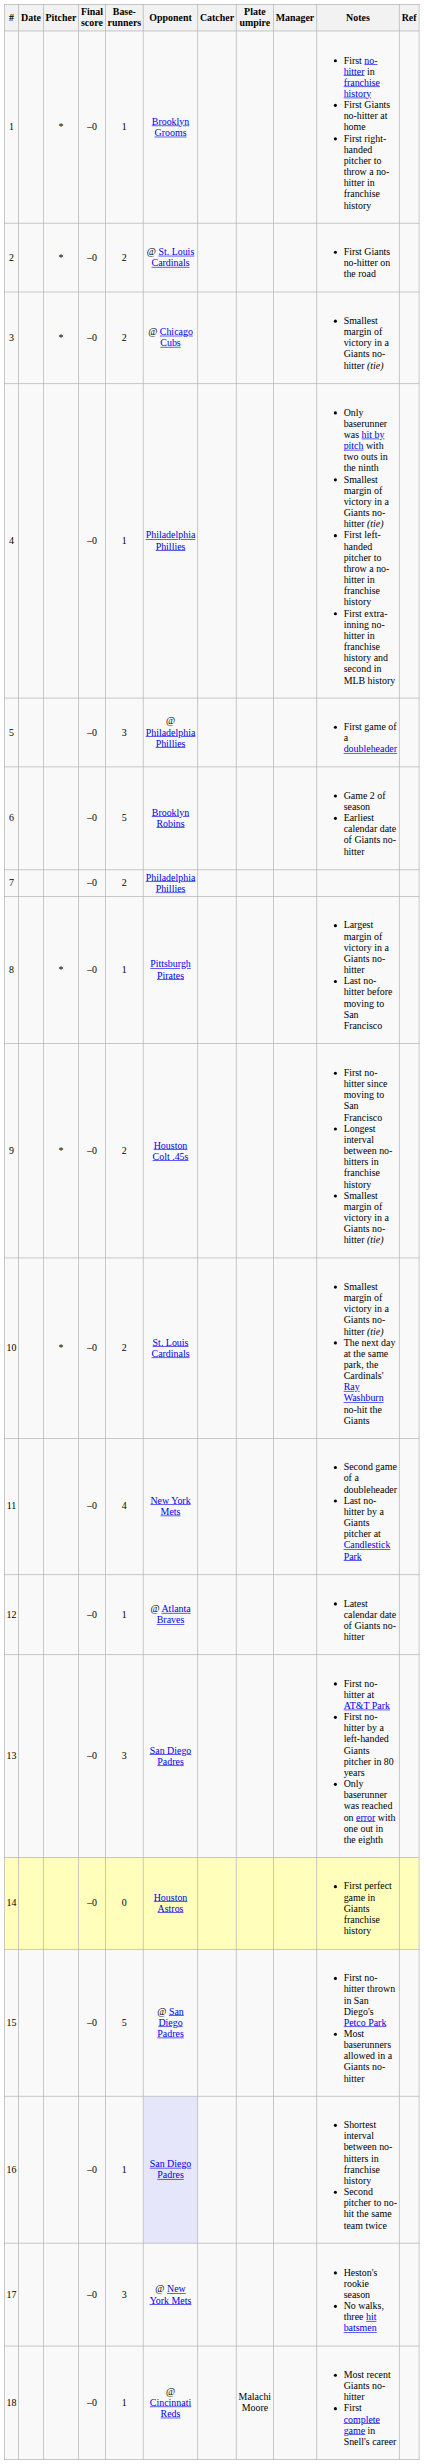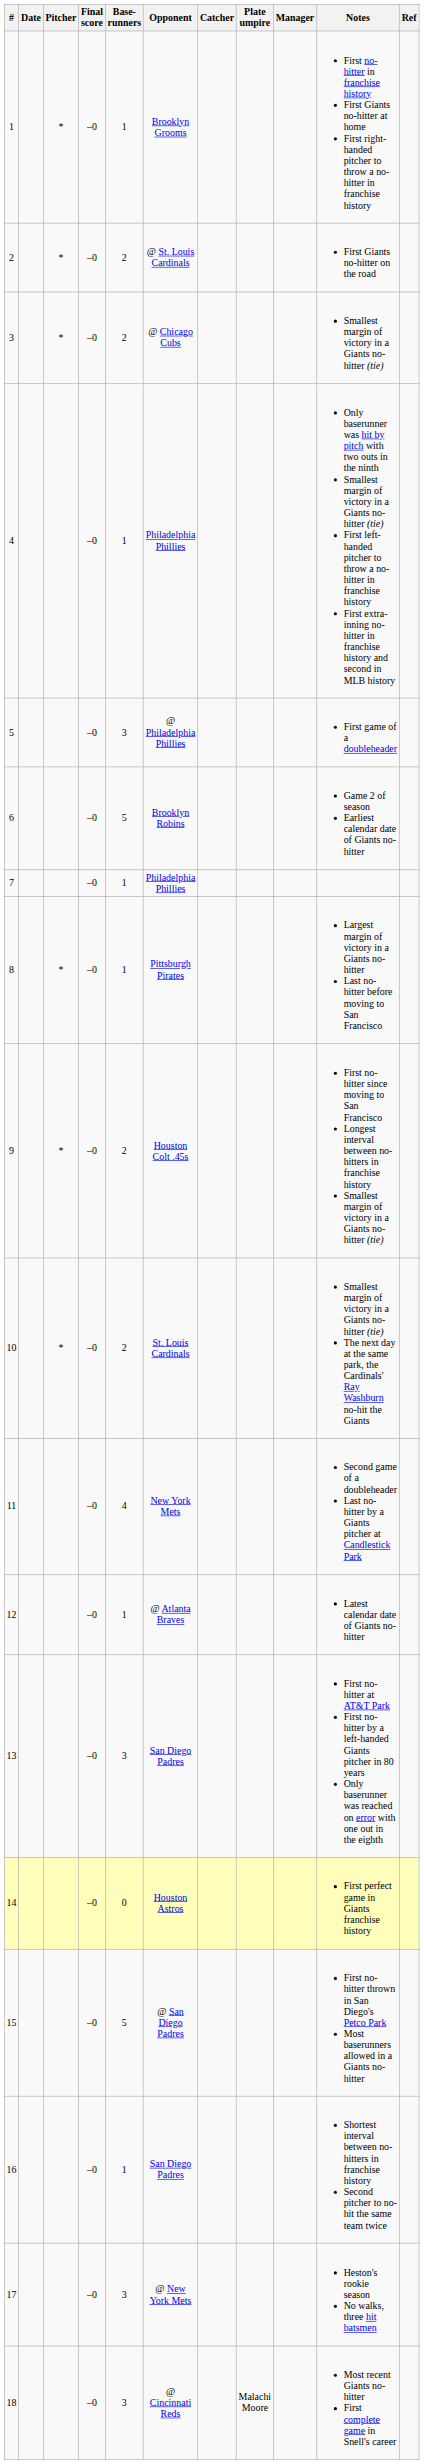(124, 883) 2 -> (124, 883) 1
(171, 2169) lavender background -> (171, 2169) no background
(124, 2402) 1 -> (124, 2402) 3
